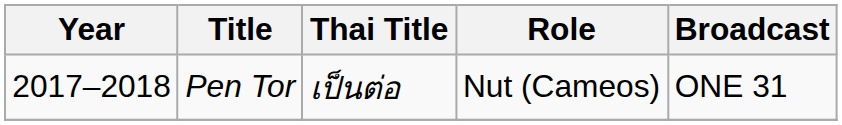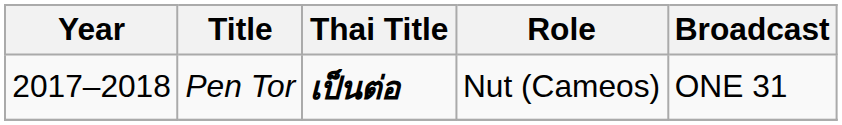(355, 87) normal -> (355, 87) bold
